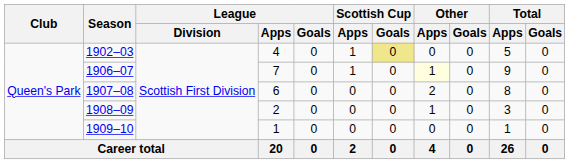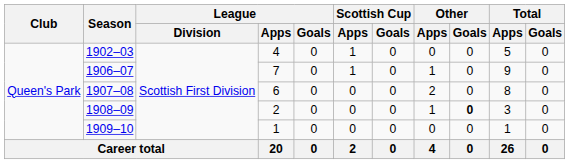(393, 52) khaki background -> (393, 52) no background
(432, 71) lightyellow background -> (432, 71) no background
(470, 110) normal -> (470, 110) bold
